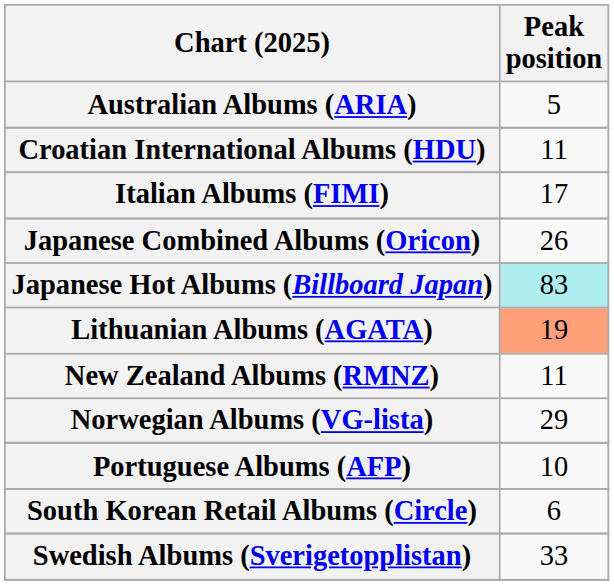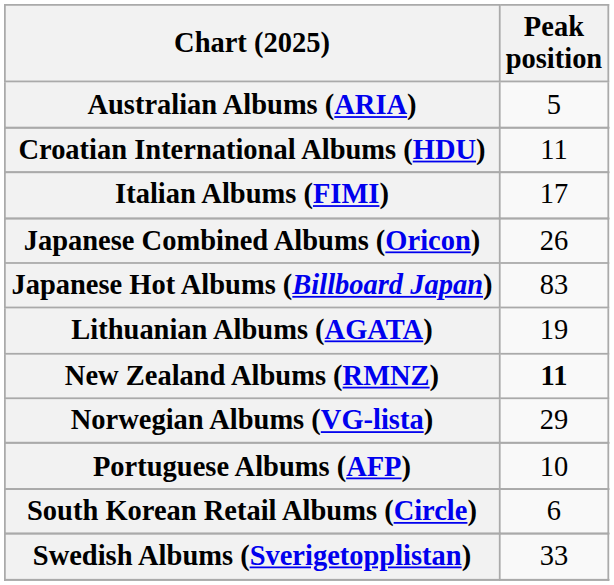(554, 284) paleturquoise background -> (554, 284) no background
(554, 330) lightsalmon background -> (554, 330) no background
(554, 375) normal -> (554, 375) bold
